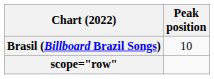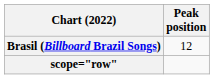(186, 45) 10 -> (186, 45) 12
